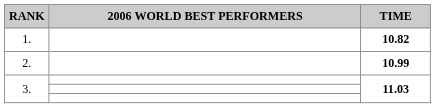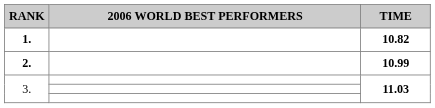(27, 39) normal -> (27, 39) bold
(27, 63) normal -> (27, 63) bold
